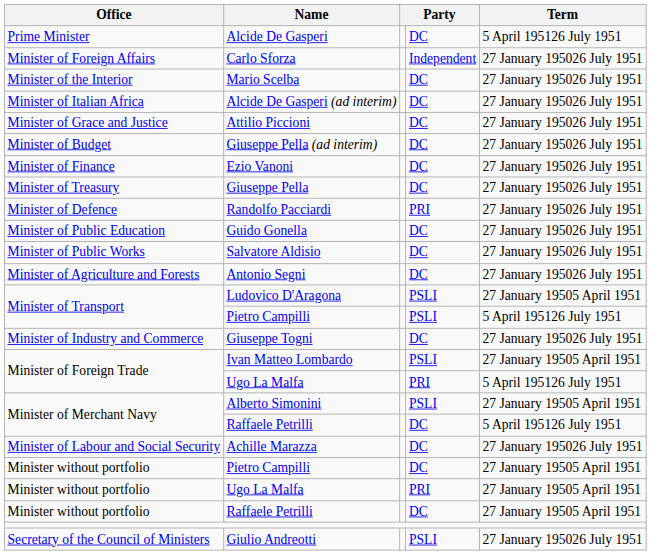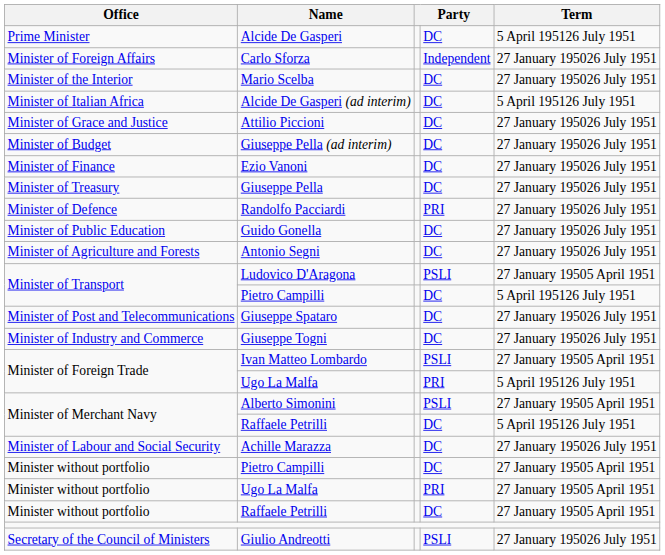(563, 101) 27 January 195026 July 1951 -> (566, 101) 5 April 195126 July 1951
- row: (76, 252)
(423, 317) PSLI -> (433, 295) DC
+ row: (121, 317)
